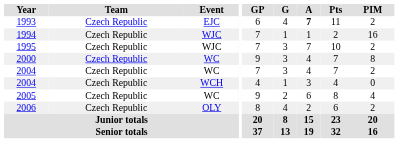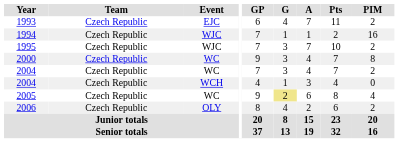(309, 22) bold -> (309, 22) normal
(285, 95) no background -> (285, 95) khaki background
